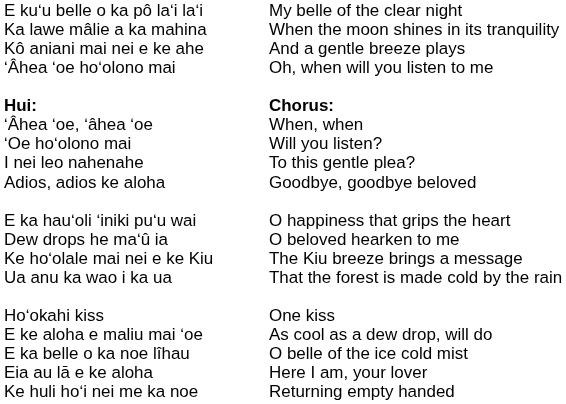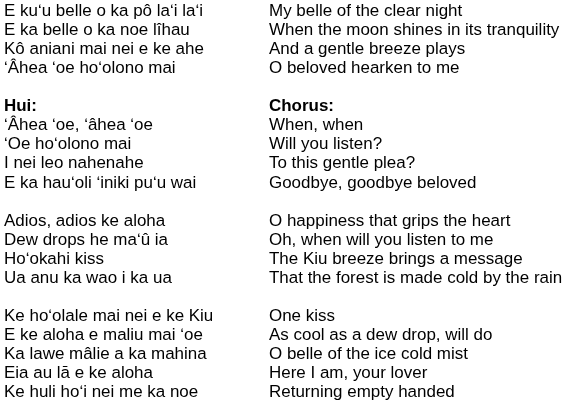(105, 29) Ka lawe mâlie a ka mahina -> (97, 29) E ka belle o ka noe lîhau
(381, 67) Oh, when will you listen to me -> (364, 67) O beloved hearken to me
(85, 182) Adios, adios ke aloha -> (100, 182) E ka hauʻoli ʻiniki puʻu wai
(100, 220) E ka hauʻoli ʻiniki puʻu wai -> (85, 220) Adios, adios ke aloha
(364, 239) O beloved hearken to me -> (381, 239) Oh, when will you listen to me
(109, 258) Ke hoʻolale mai nei e ke Kiu -> (54, 258) Hoʻokahi kiss
(54, 315) Hoʻokahi kiss -> (109, 315) Ke hoʻolale mai nei e ke Kiu
(97, 353) E ka belle o ka noe lîhau -> (105, 353) Ka lawe mâlie a ka mahina
